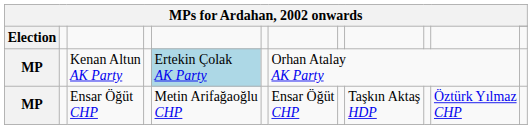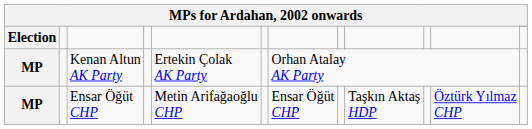(193, 67) lightblue background -> (193, 67) no background
